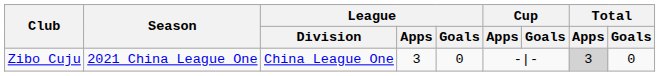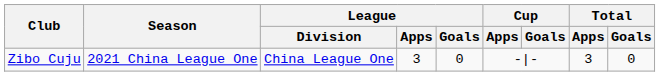(588, 60) lightgrey background -> (588, 60) no background
